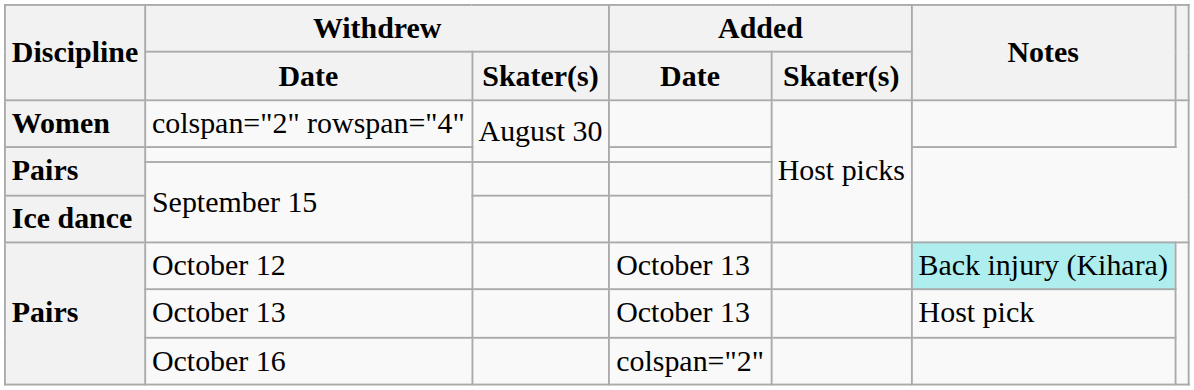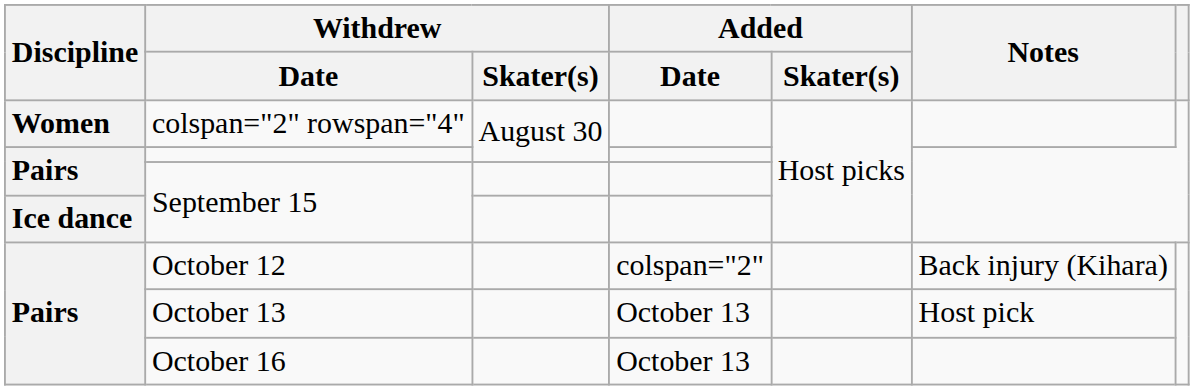(683, 265) October 13 -> (690, 265) colspan="2"
(1043, 265) paleturquoise background -> (1043, 265) no background
(690, 360) colspan="2" -> (683, 360) October 13
